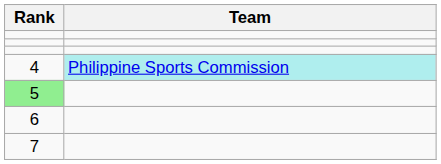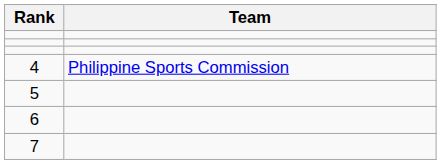(179, 67) paleturquoise background -> (179, 67) no background
(34, 93) lightgreen background -> (34, 93) no background
